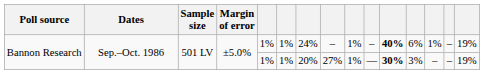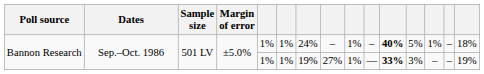(415, 43) 6% -> (415, 43) 5%
(467, 43) 19% -> (467, 43) 18%
(308, 61) 20% -> (308, 61) 19%
(393, 61) 30% -> (393, 61) 33%
